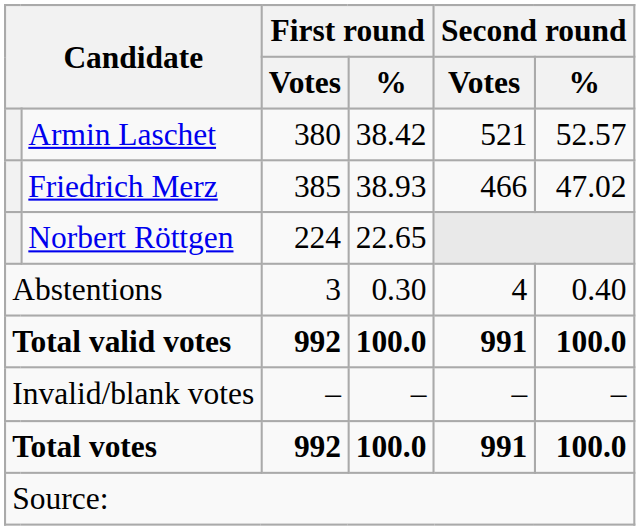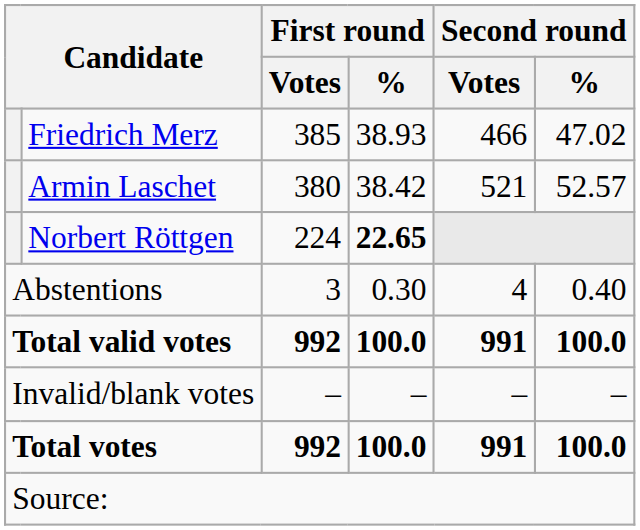rows swapped: (122, 134) <-> (123, 186)
(391, 238) normal -> (391, 238) bold
